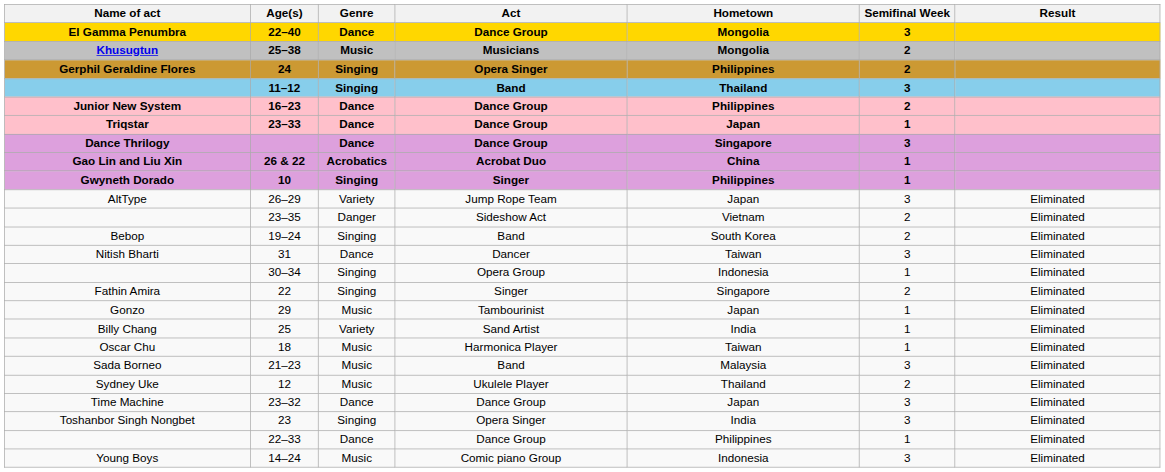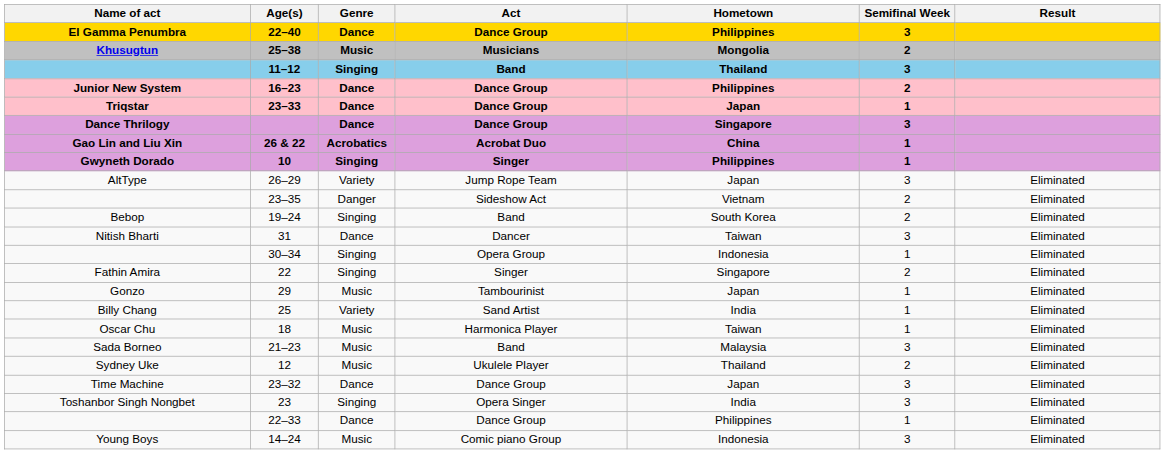(743, 32) Mongolia -> (743, 32) Philippines
- row: (284, 69)
